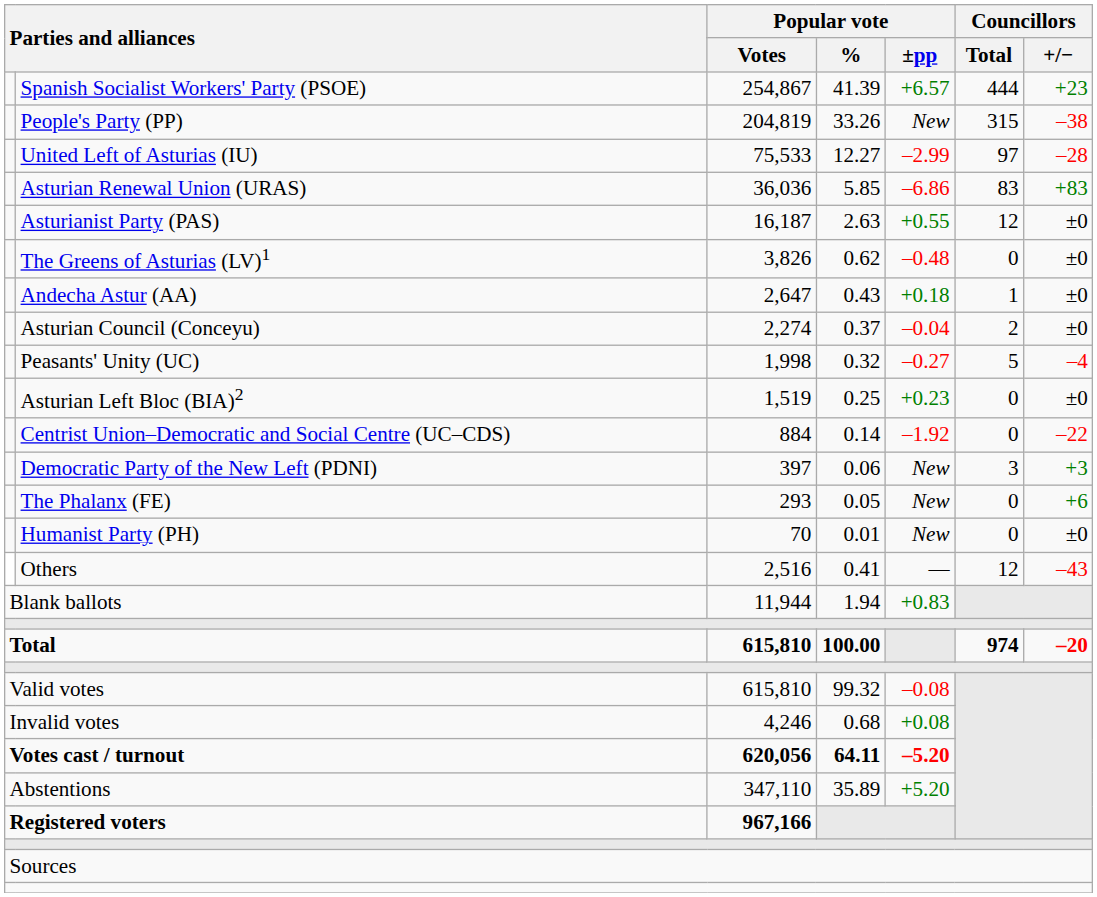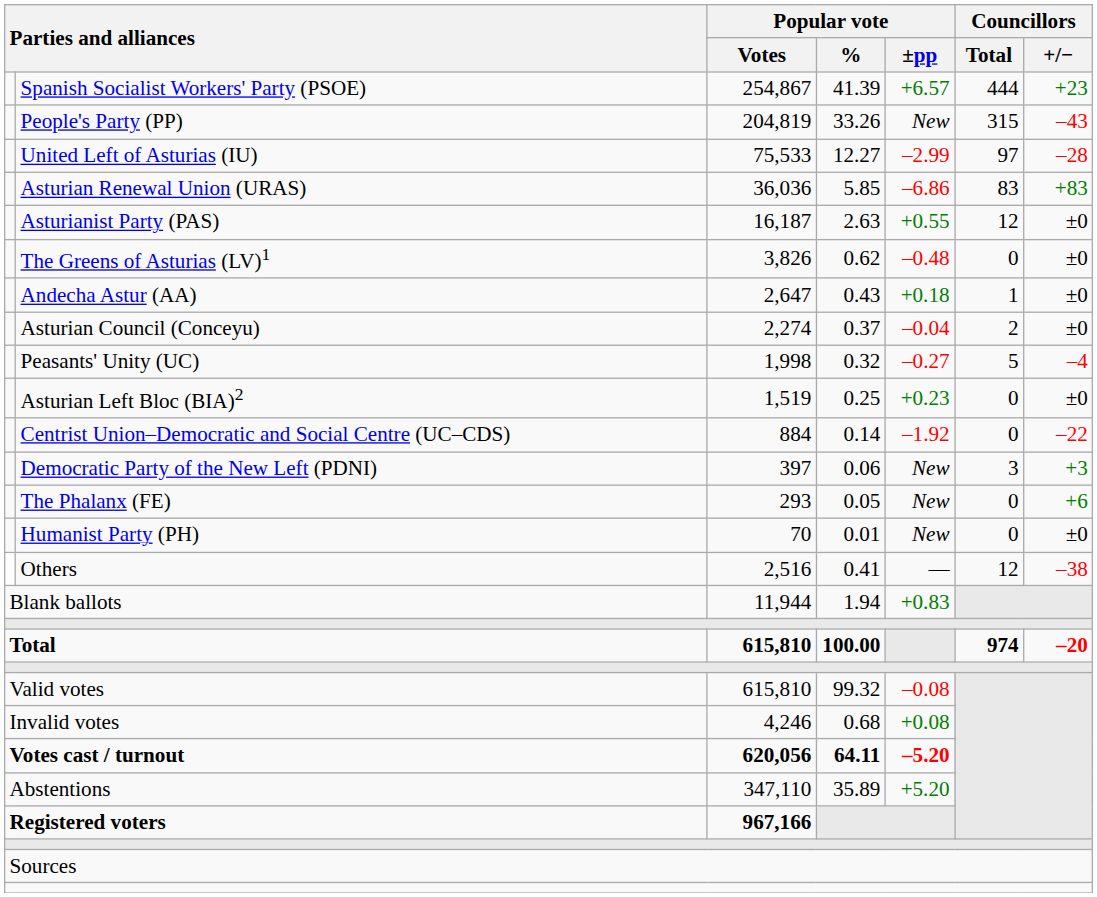(1072, 121) –38 -> (1072, 121) –43
(1072, 568) –43 -> (1072, 568) –38
